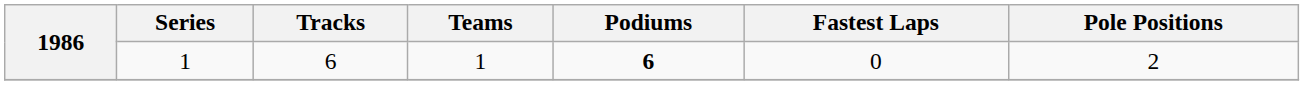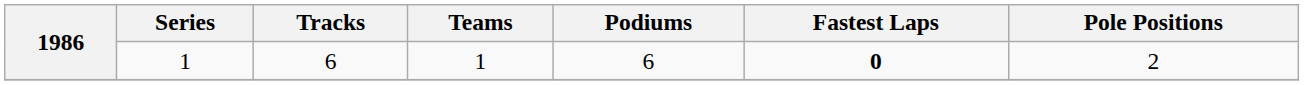(648, 60) bold -> (648, 60) normal
(876, 60) normal -> (876, 60) bold
